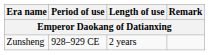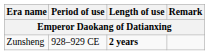(123, 42) normal -> (123, 42) bold
